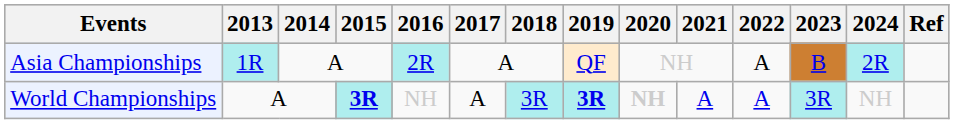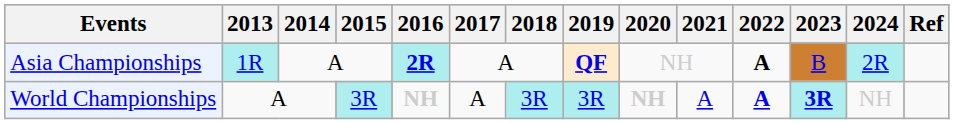(421, 61) normal -> (421, 61) bold
(591, 61) normal -> (591, 61) bold
(762, 61) normal -> (762, 61) bold
(364, 99) bold -> (364, 99) normal
(421, 99) normal -> (421, 99) bold
(591, 99) bold -> (591, 99) normal
(762, 99) normal -> (762, 99) bold
(819, 99) normal -> (819, 99) bold
